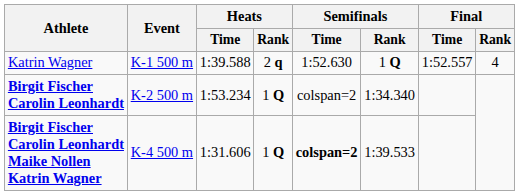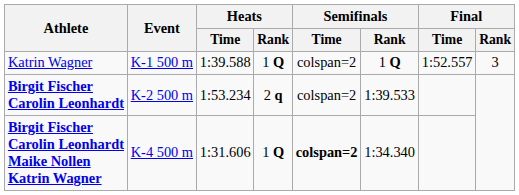(273, 62) 2 q -> (273, 62) 1 Q
(327, 62) 1:52.630 -> (327, 62) colspan=2
(495, 62) 4 -> (495, 62) 3
(273, 95) 1 Q -> (273, 95) 2 q
(390, 95) 1:34.340 -> (390, 95) 1:39.533
(390, 152) 1:39.533 -> (390, 152) 1:34.340
